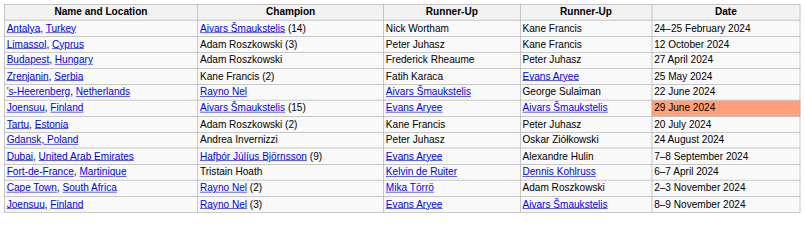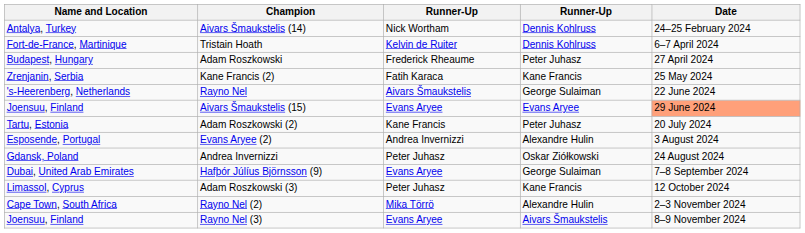(552, 28) Kane Francis -> (559, 28) Dennis Kohlruss
rows swapped: (231, 172) <-> (249, 44)
(551, 76) Evans Aryee -> (552, 76) Kane Francis
(565, 108) Aivars Šmaukstelis -> (551, 108) Evans Aryee
+ row: (236, 140)
(558, 156) Alexandre Hulin -> (562, 172) George Sulaiman
(564, 188) Adam Roszkowski -> (558, 204) Alexandre Hulin
